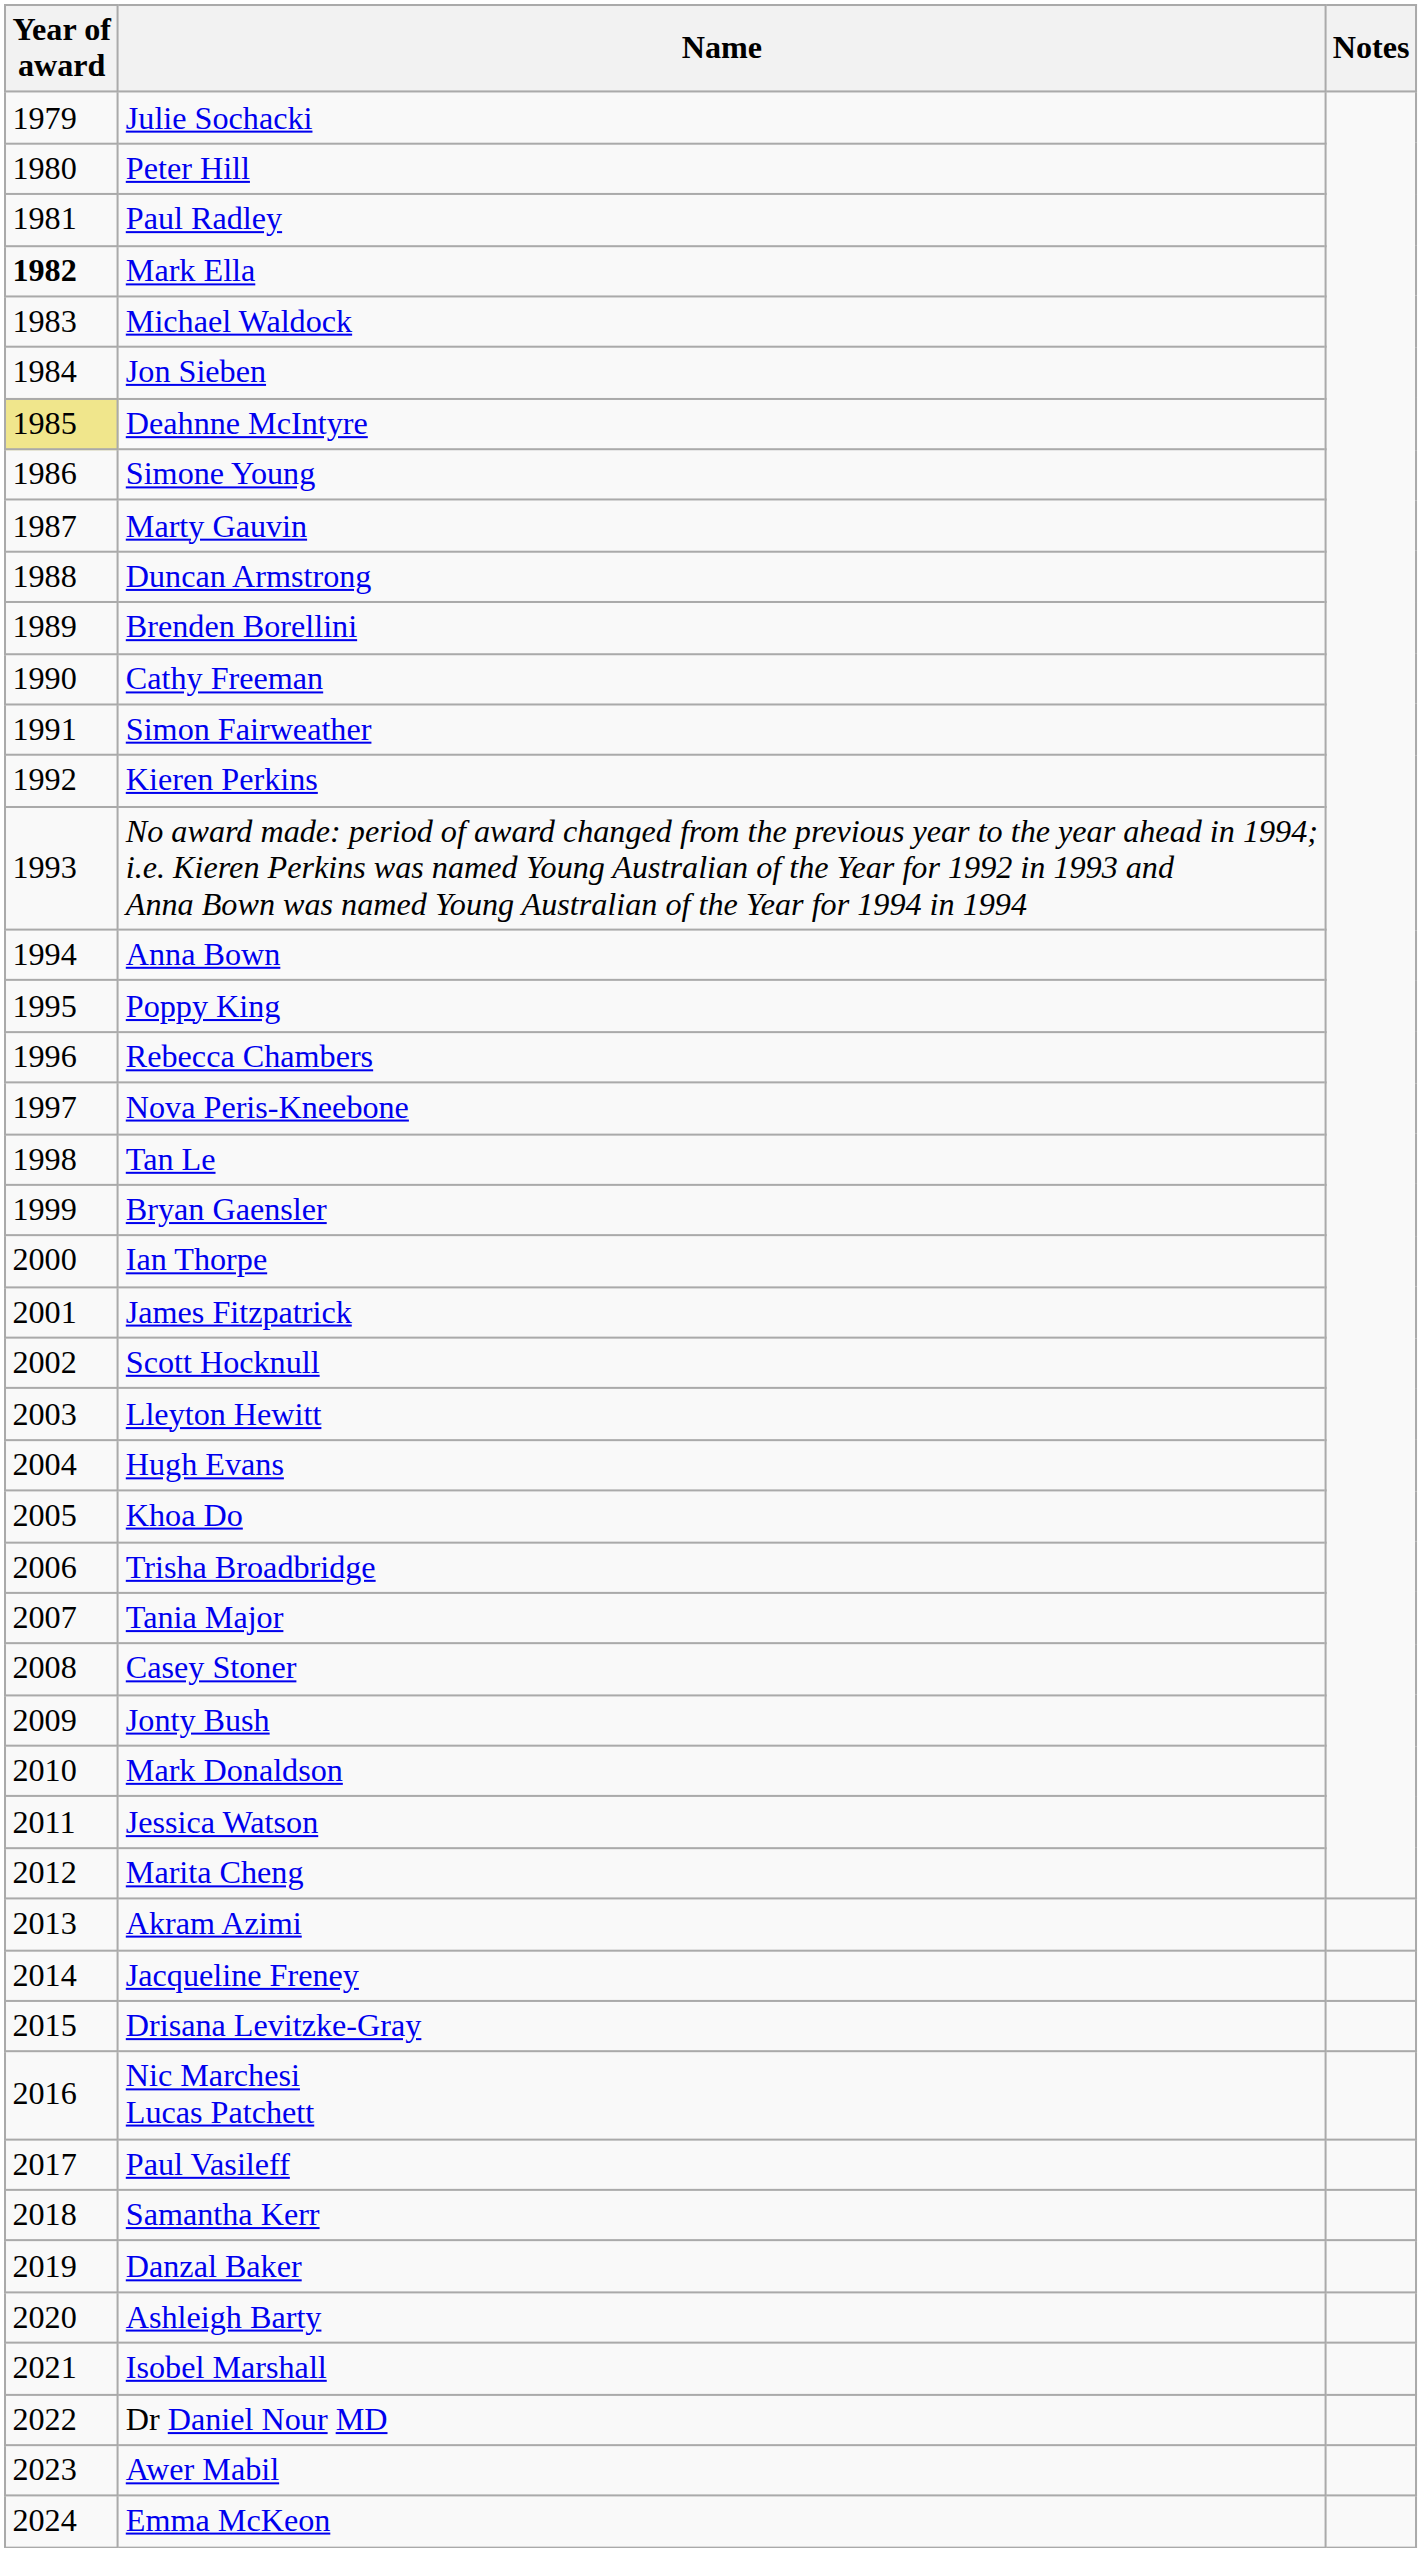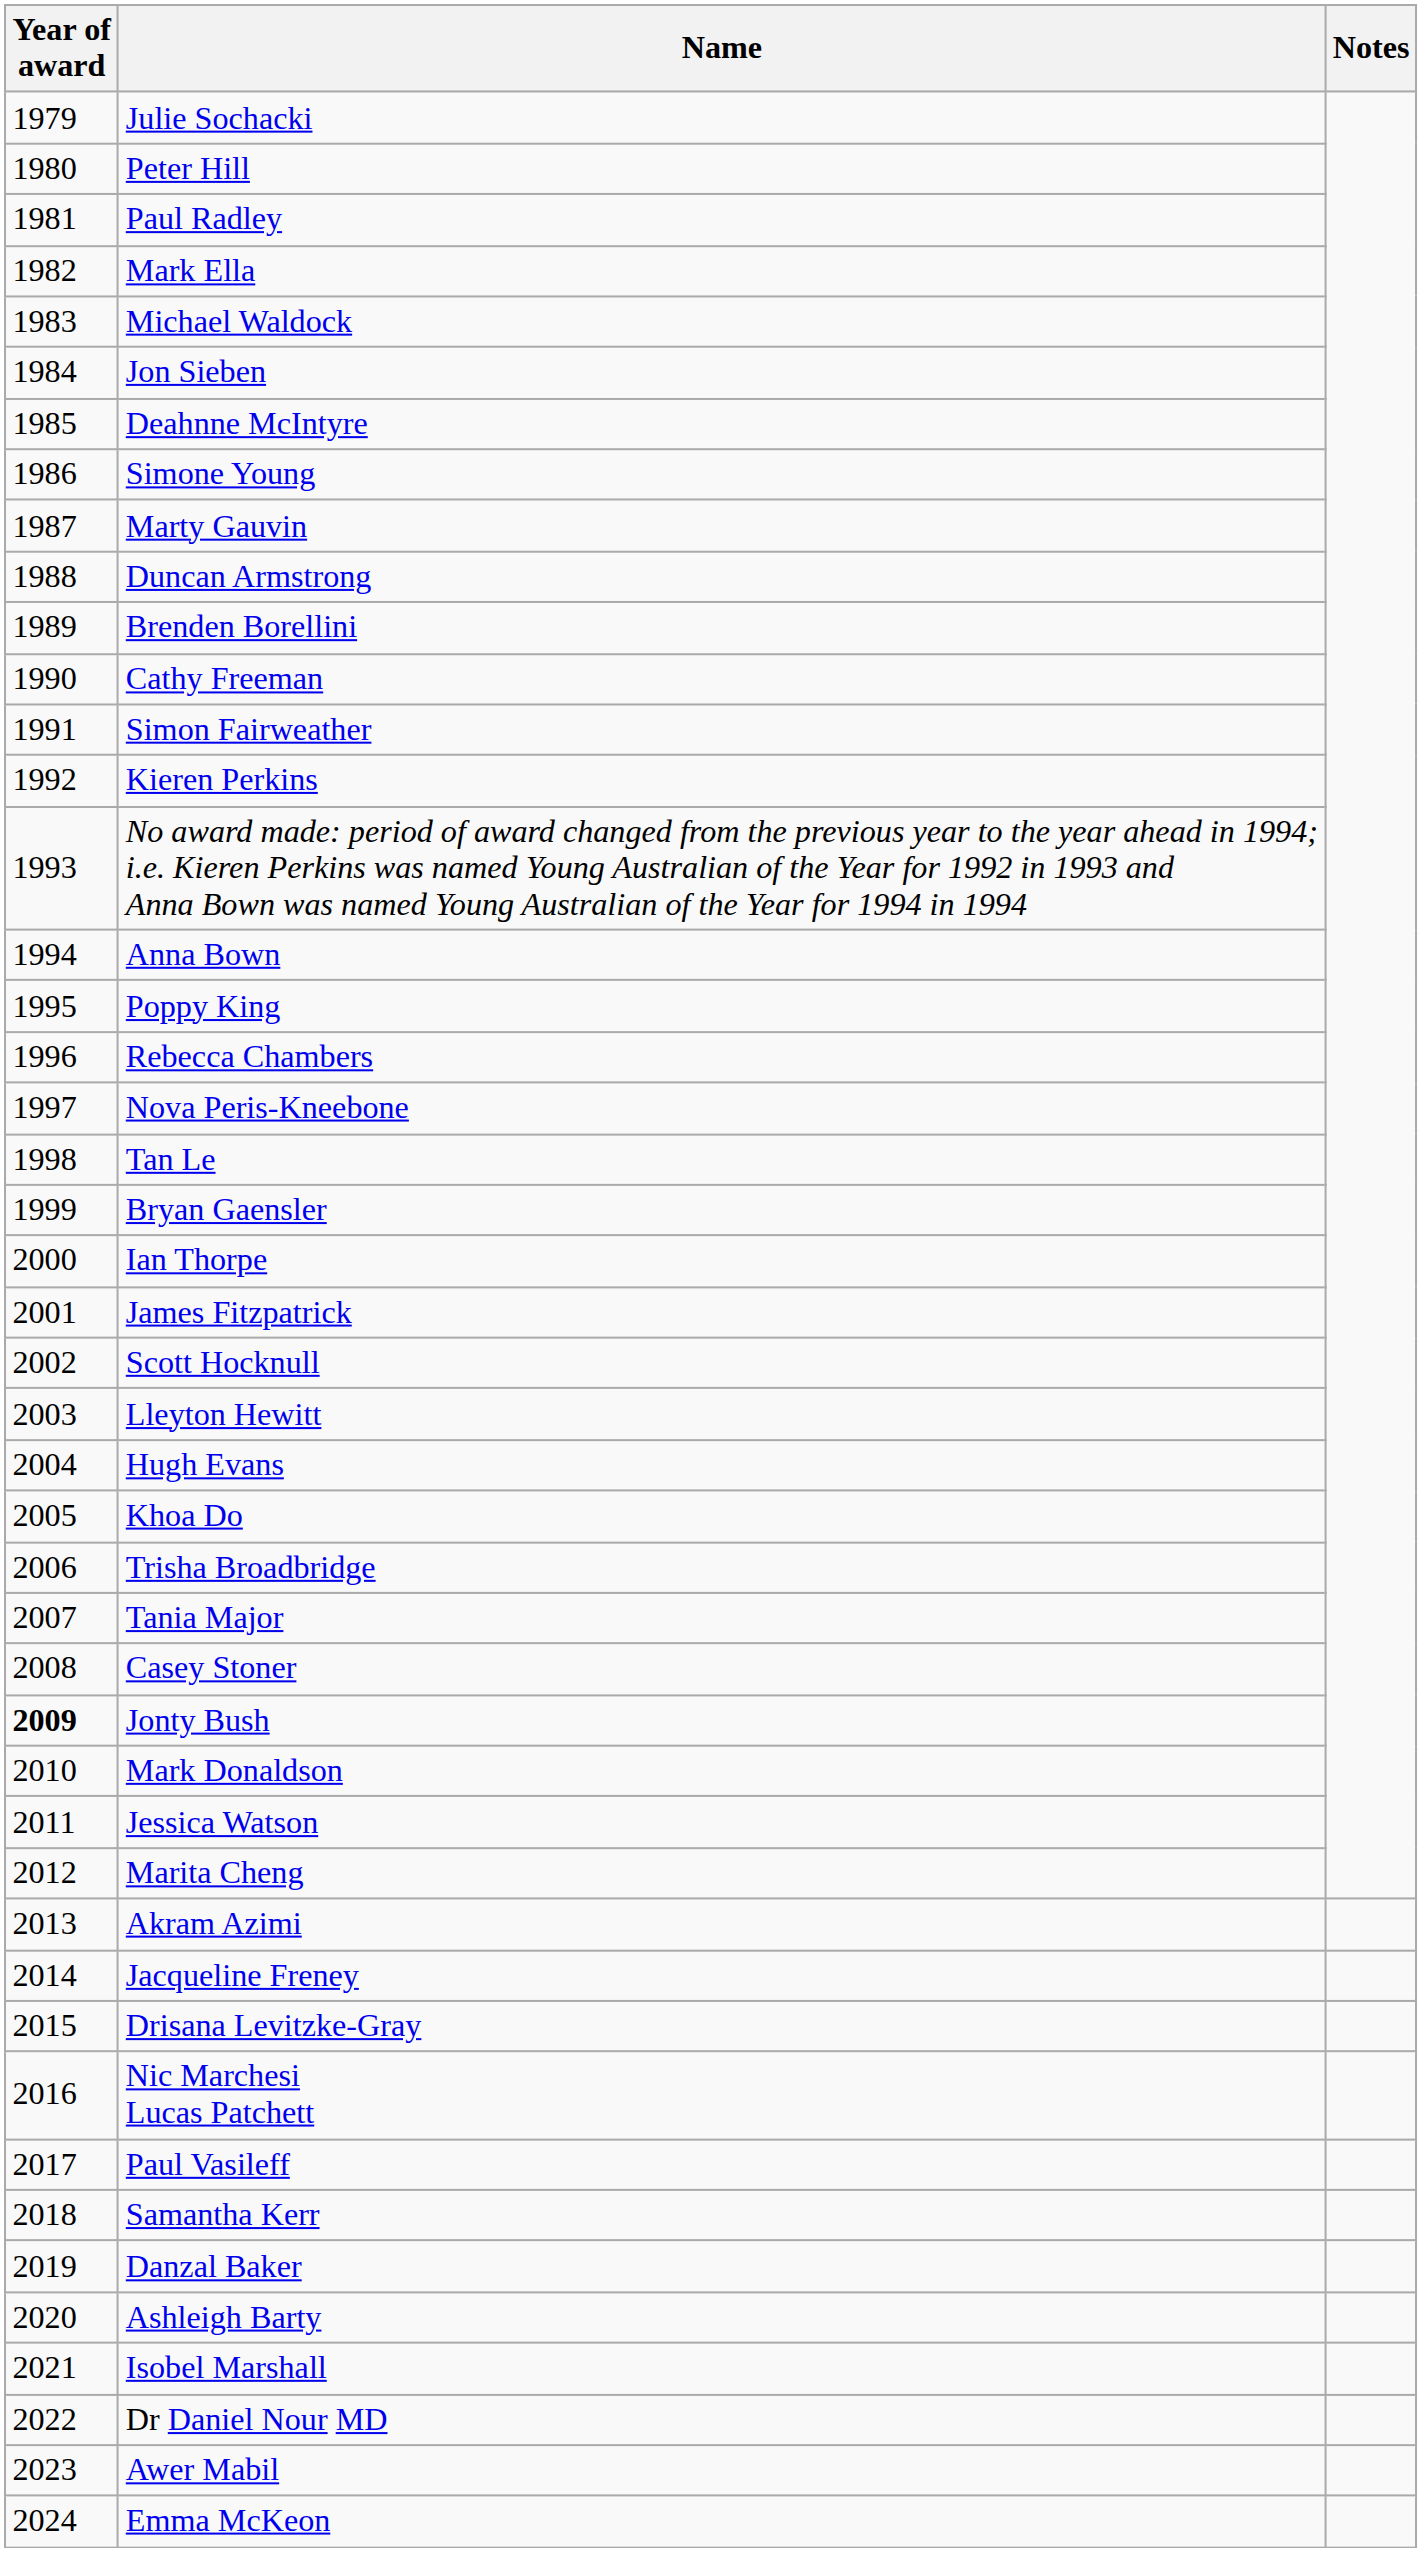(45, 270) bold -> (45, 270) normal
(45, 423) khaki background -> (45, 423) no background
(45, 1719) normal -> (45, 1719) bold
